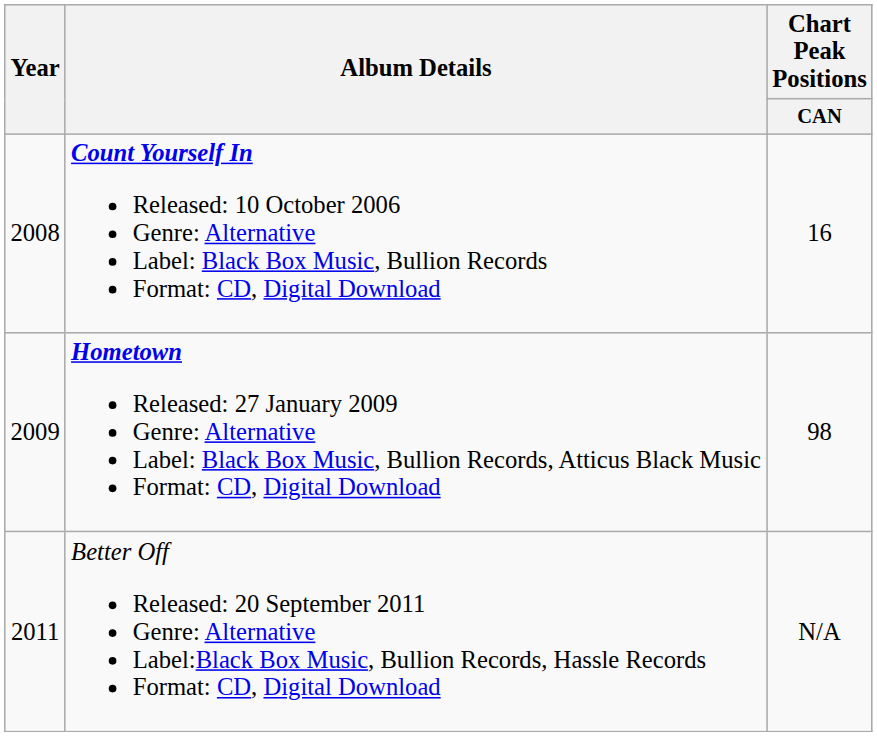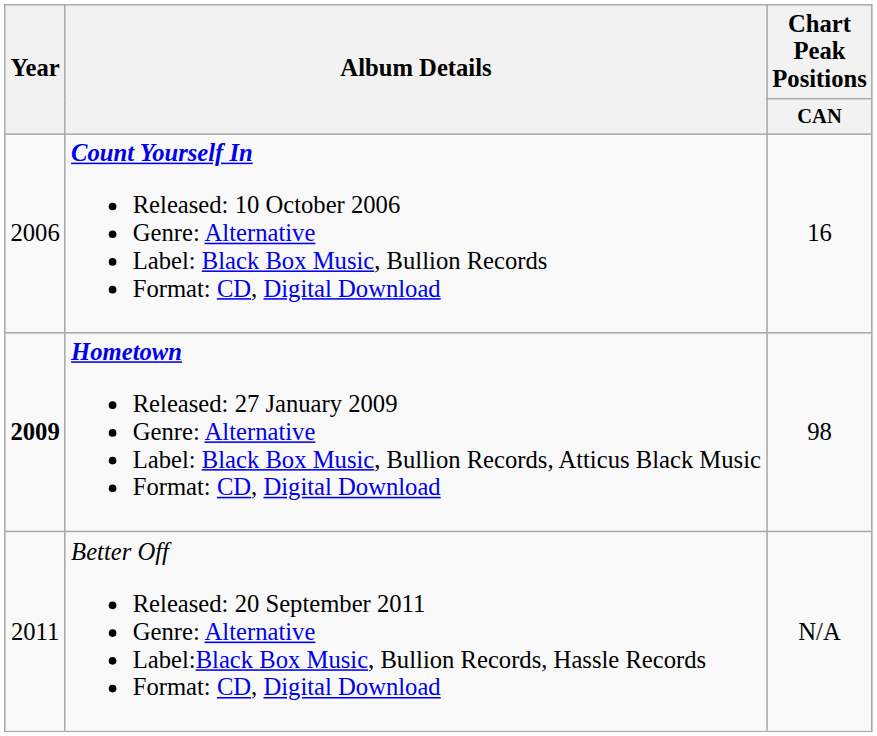(35, 232) 2008 -> (35, 232) 2006
(35, 432) normal -> (35, 432) bold
